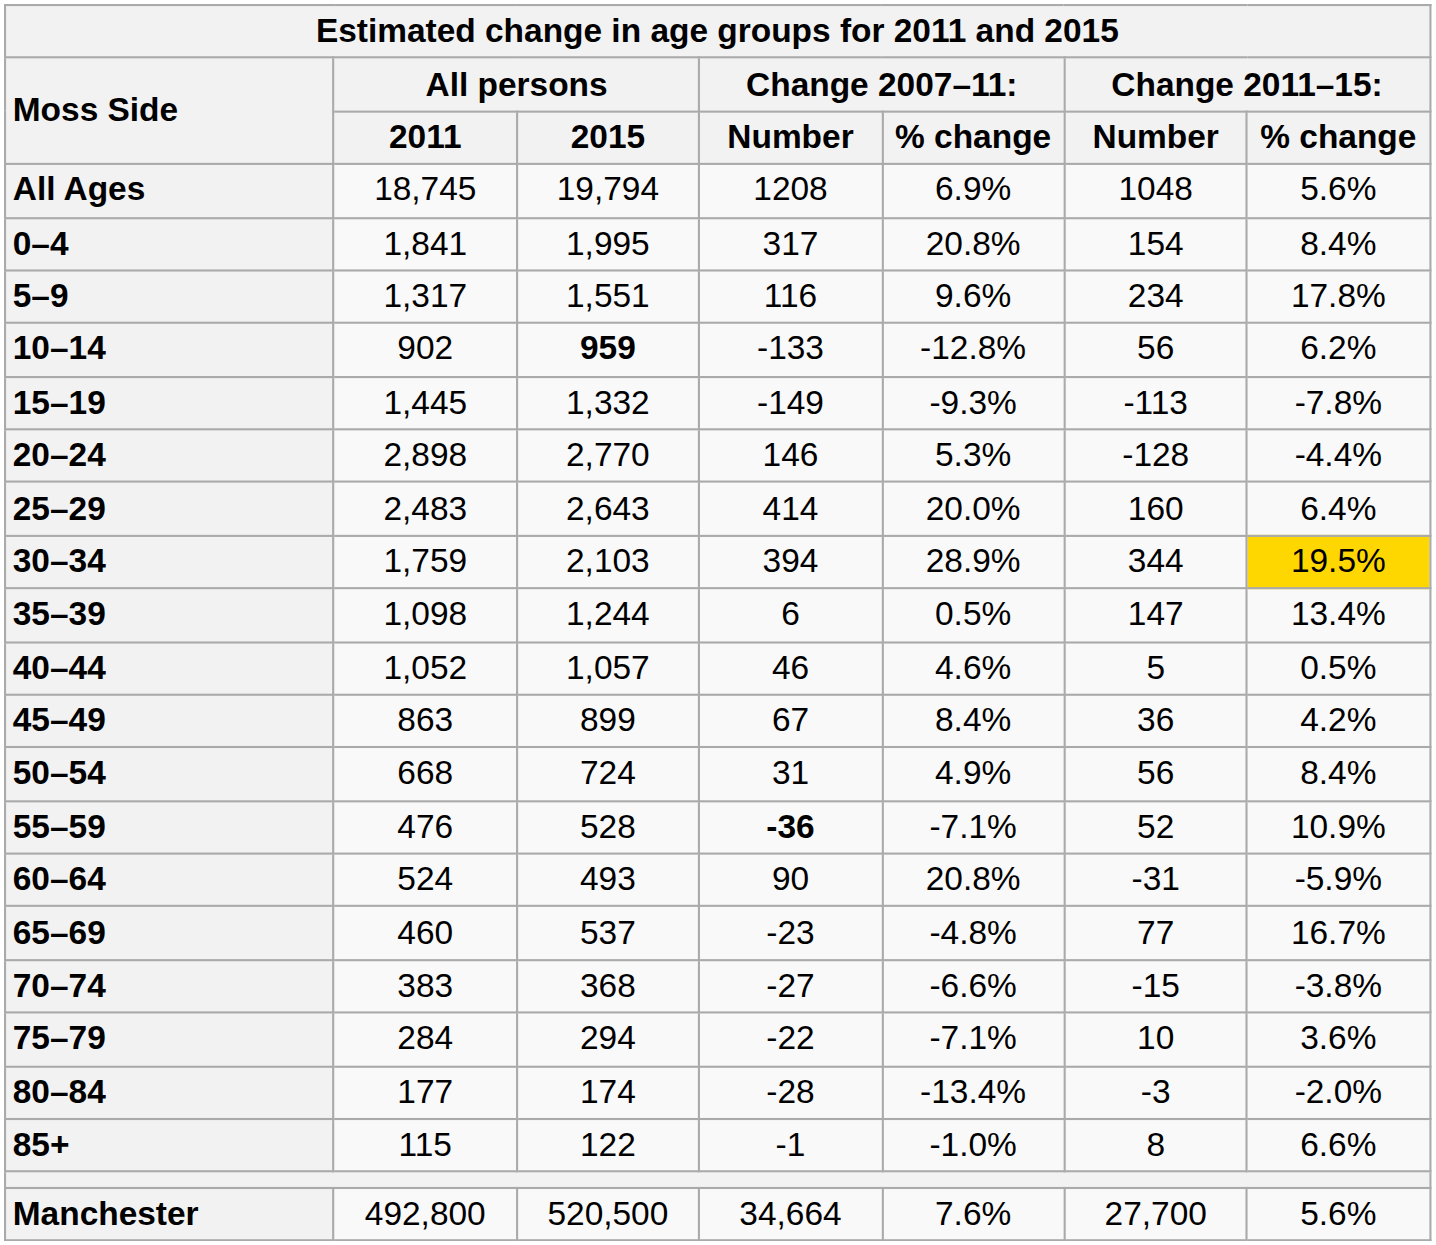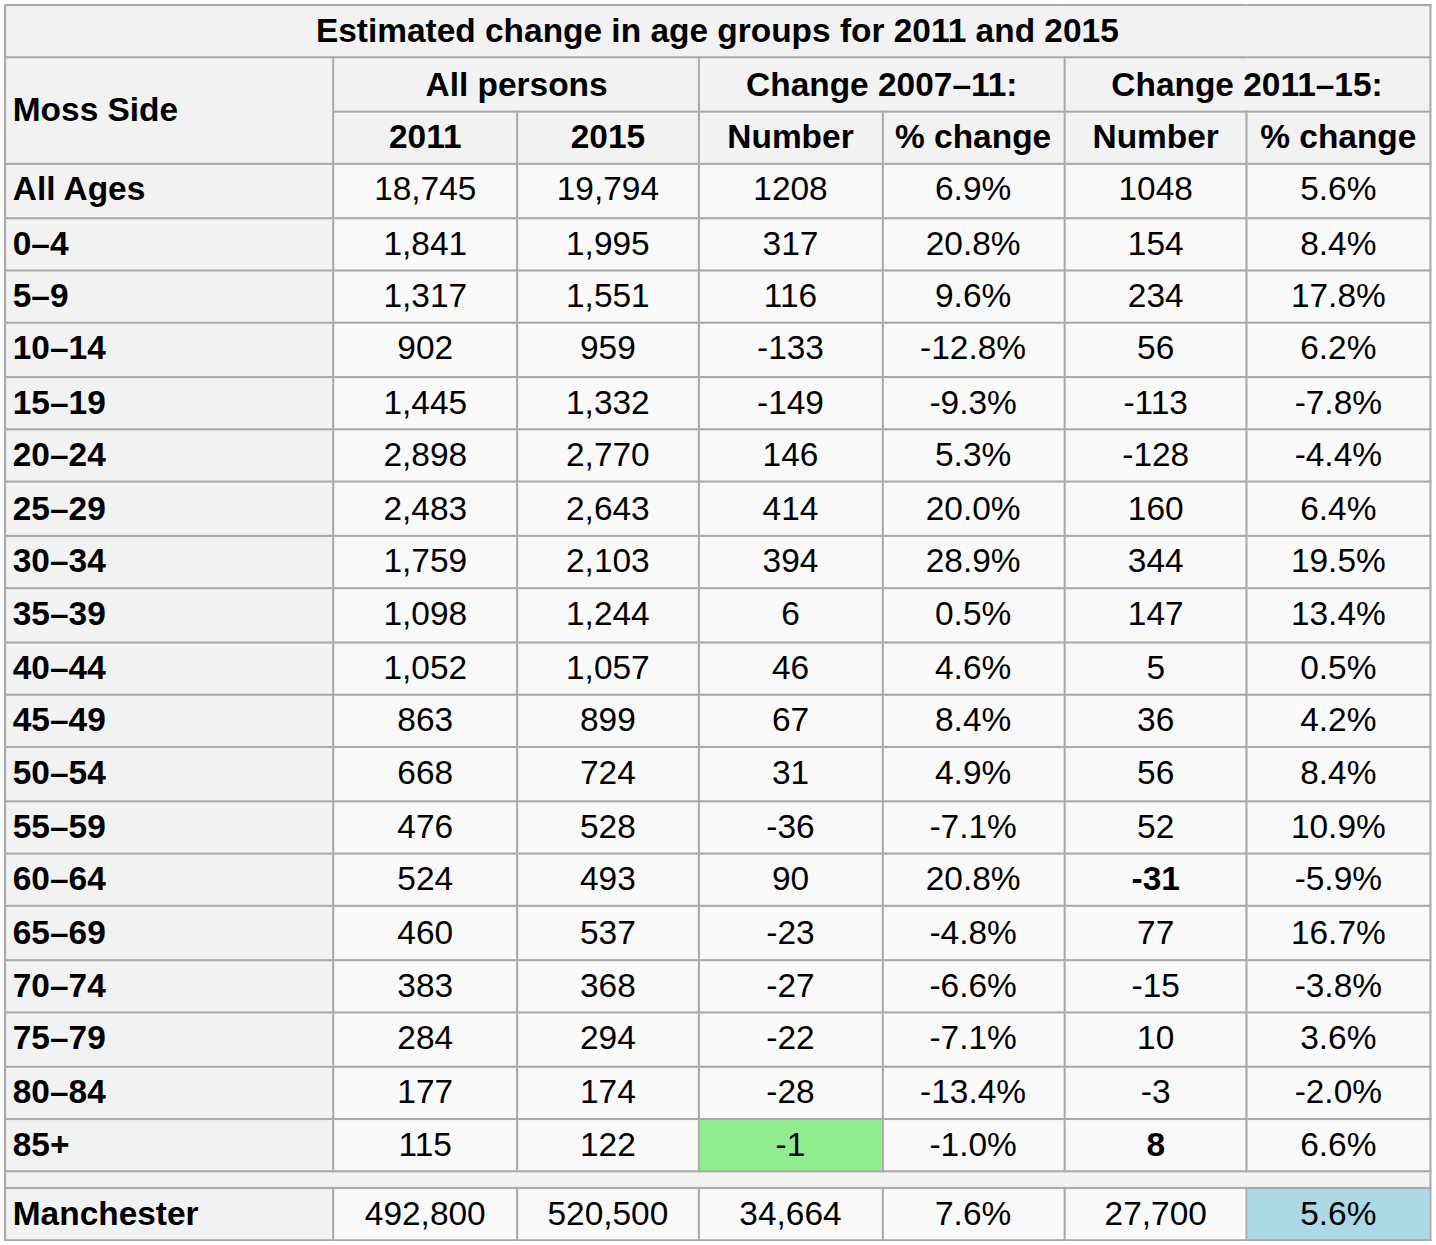(608, 349) bold -> (608, 349) normal
(1338, 561) gold background -> (1338, 561) no background
(790, 826) bold -> (790, 826) normal
(1156, 879) normal -> (1156, 879) bold
(790, 1144) no background -> (790, 1144) lightgreen background
(1156, 1144) normal -> (1156, 1144) bold
(1338, 1213) no background -> (1338, 1213) lightblue background
